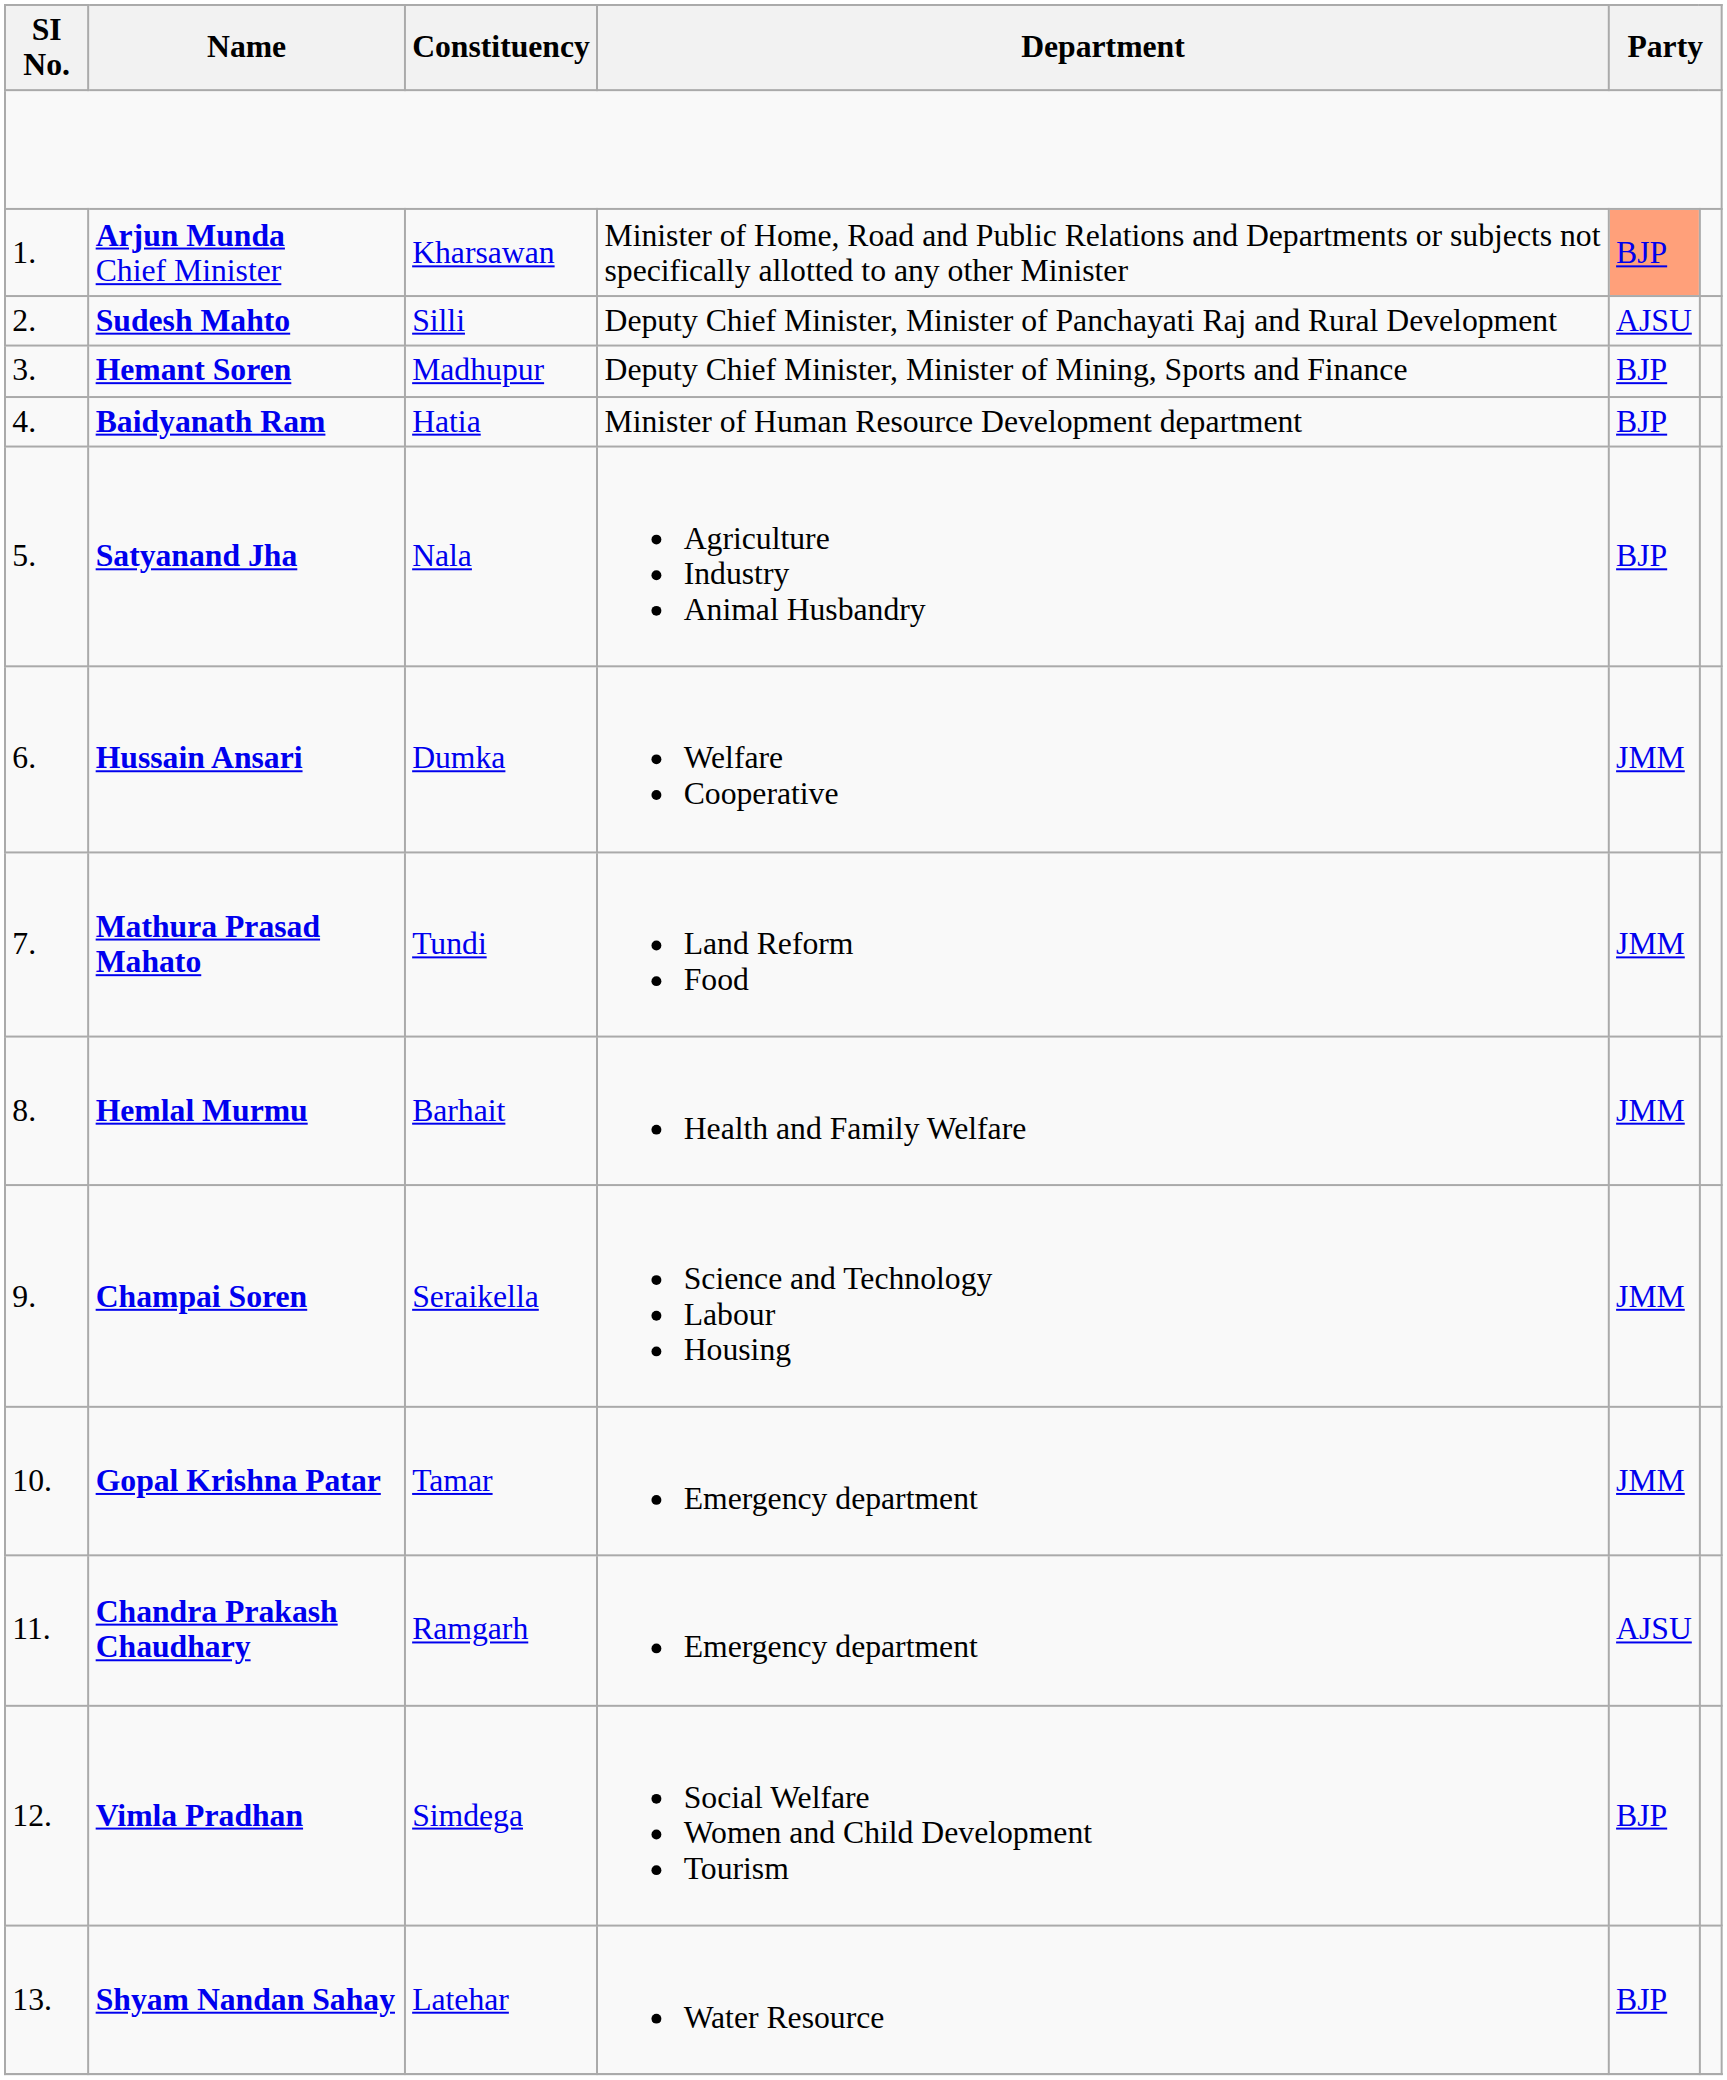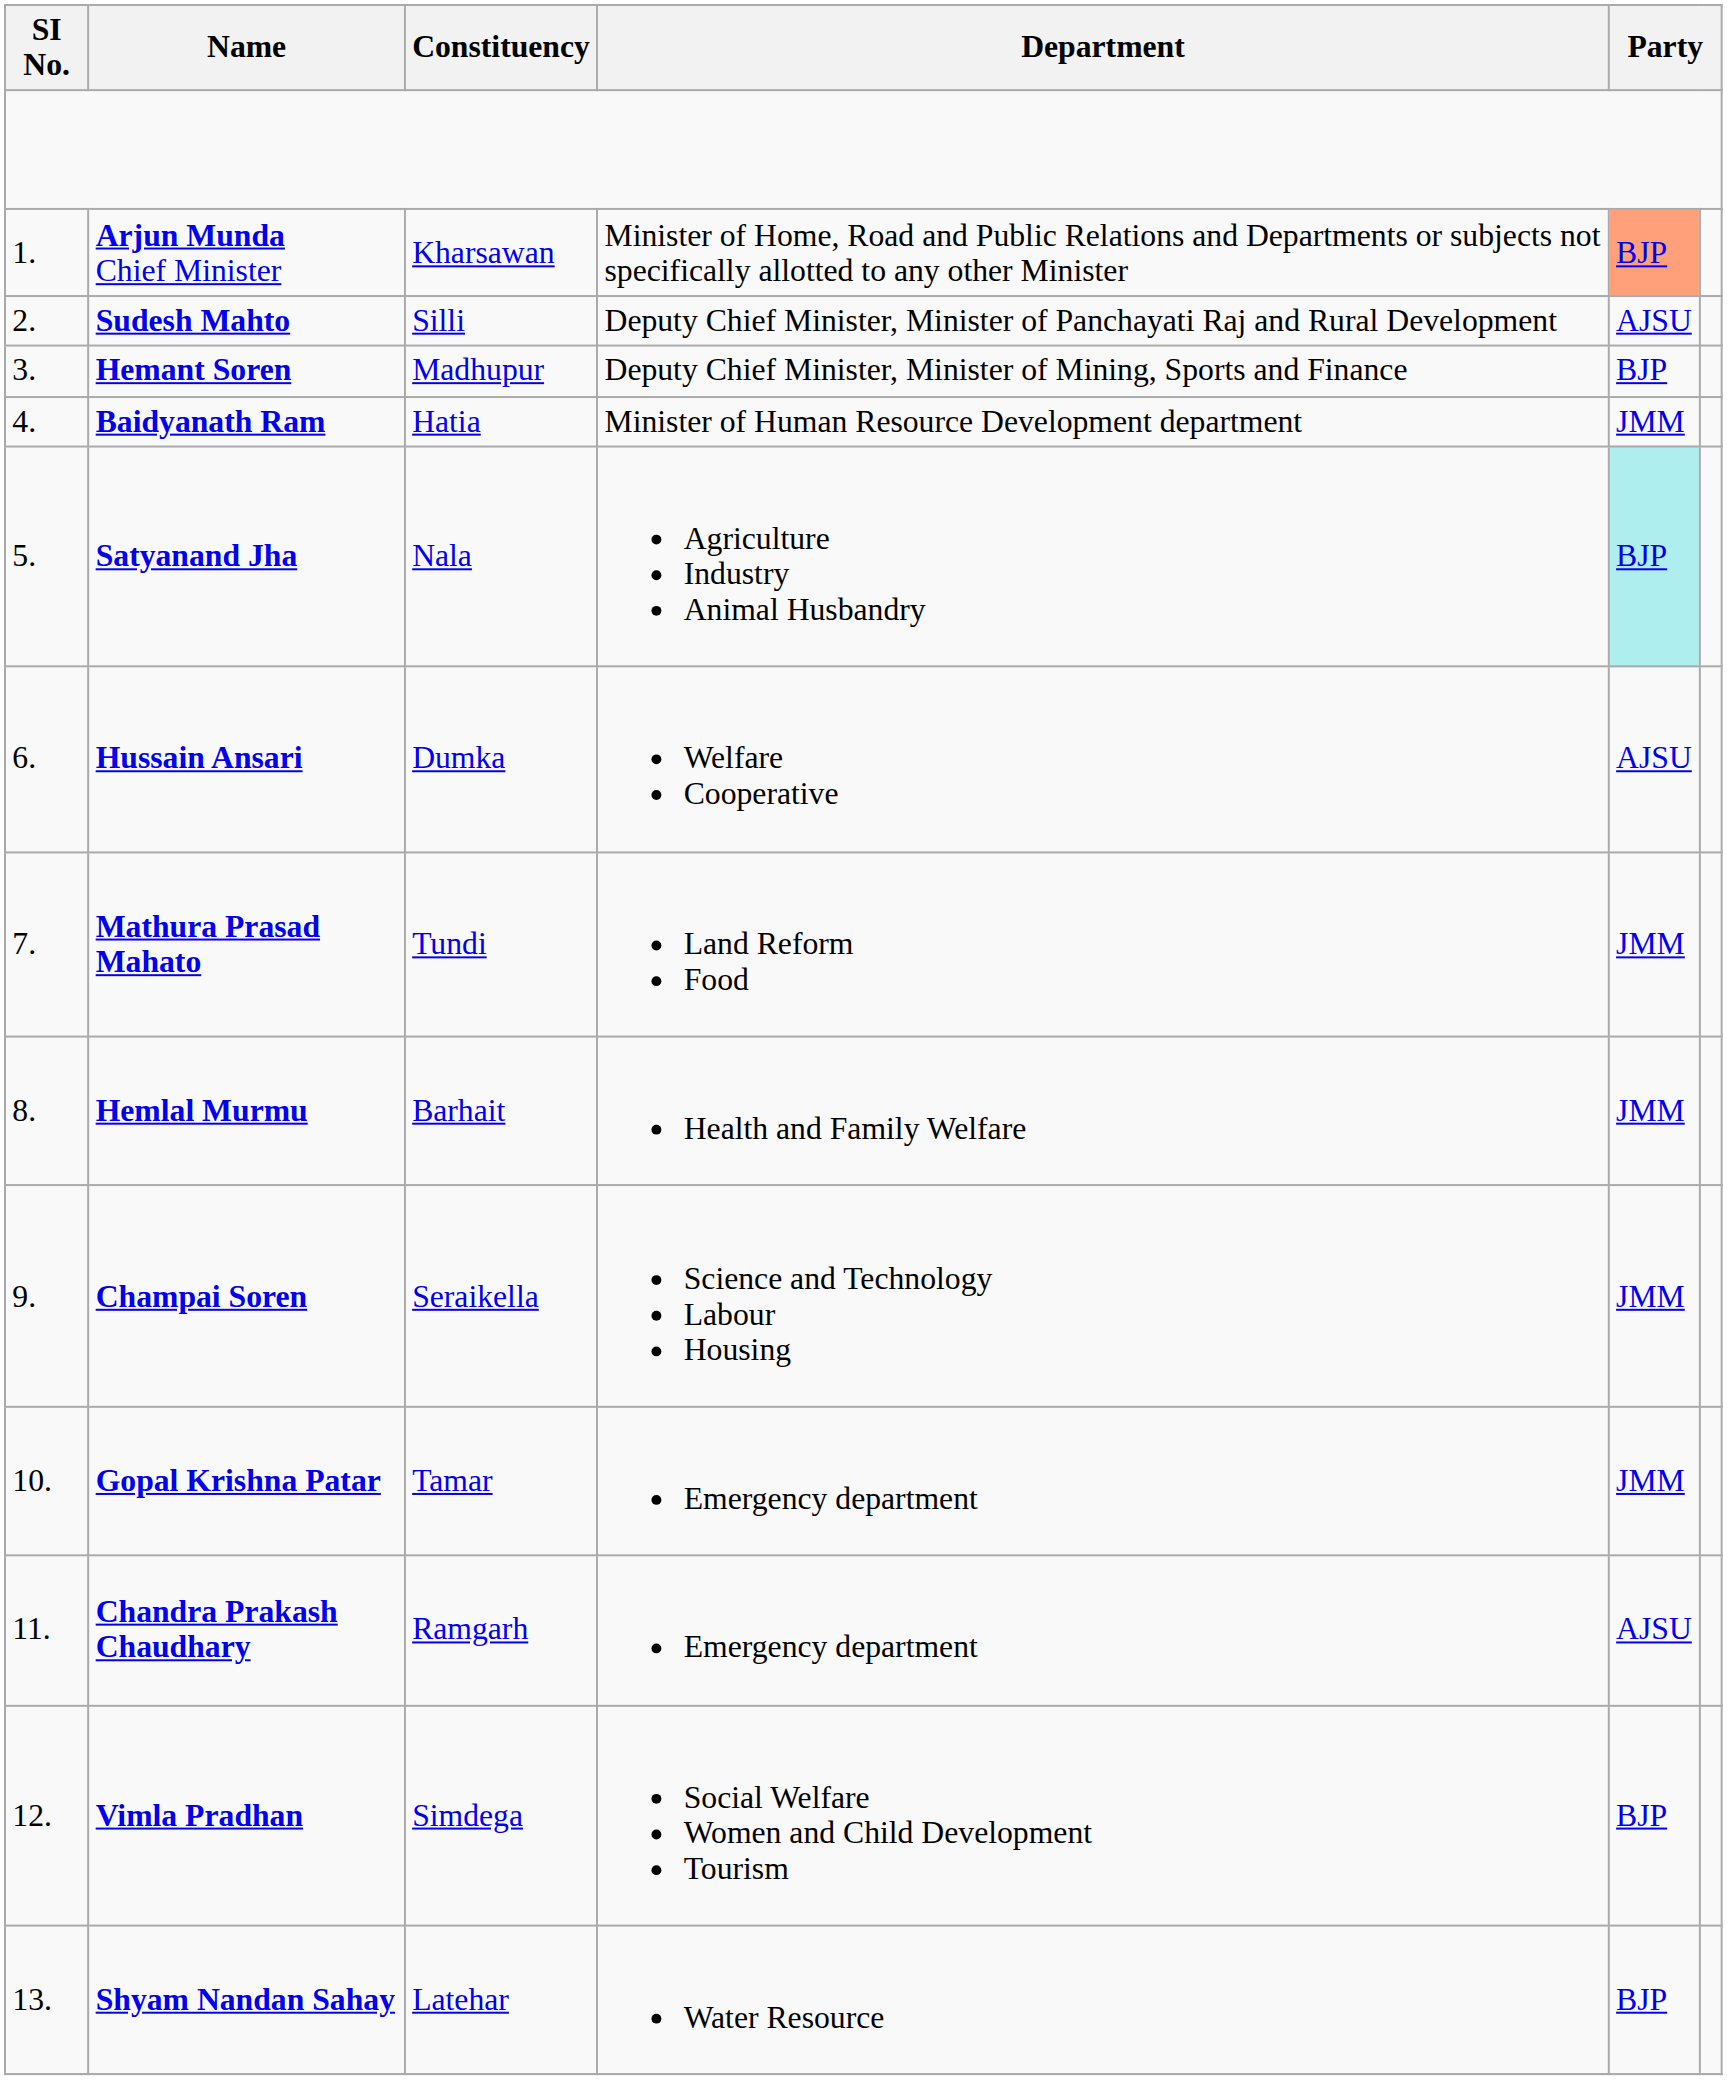(1642, 420) BJP -> (1650, 420) JMM
(1642, 556) no background -> (1642, 556) paleturquoise background
(1650, 758) JMM -> (1654, 758) AJSU
